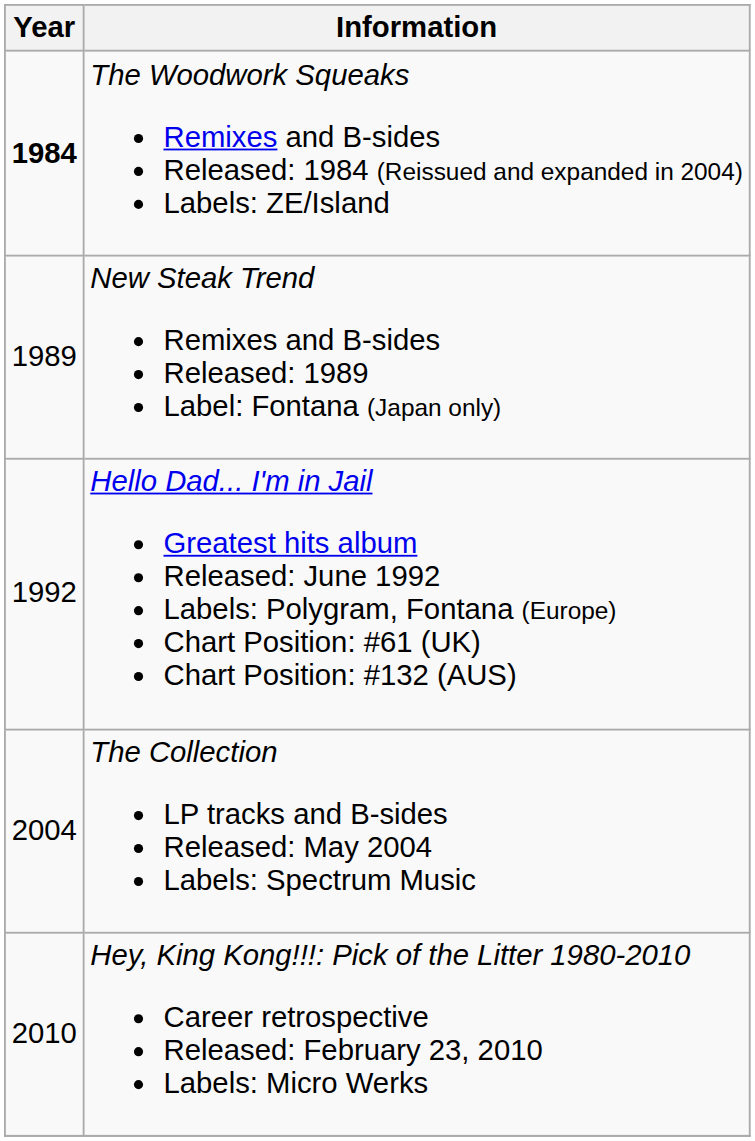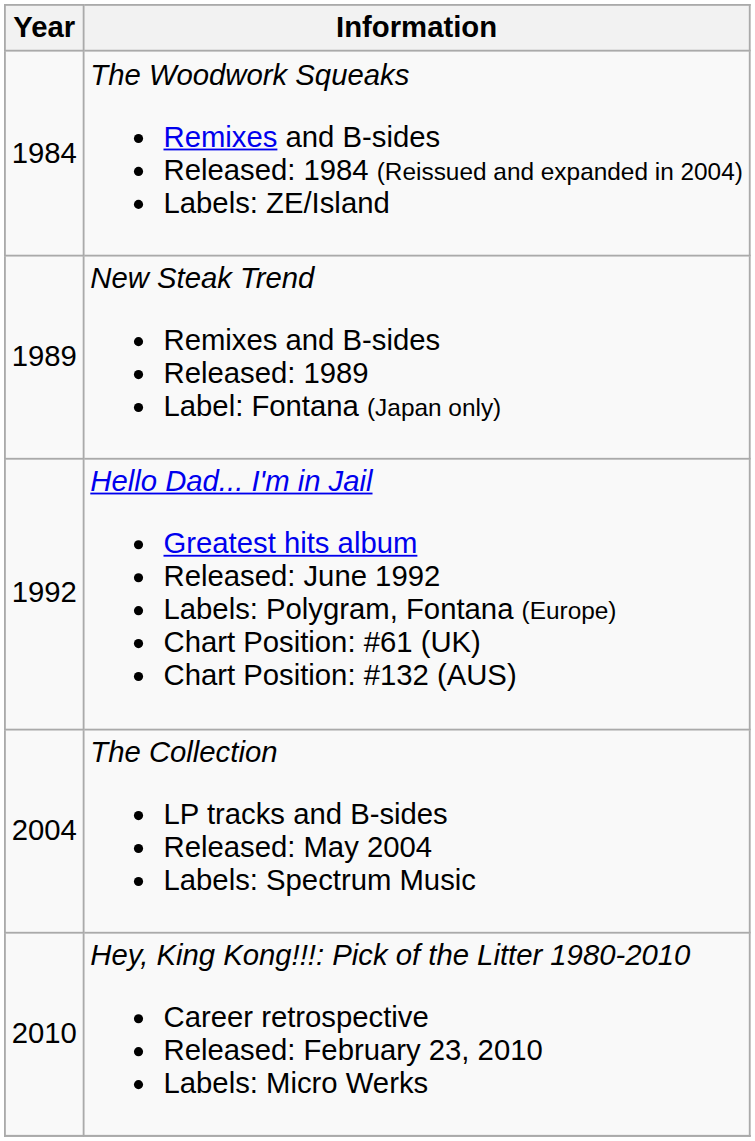(44, 152) bold -> (44, 152) normal
